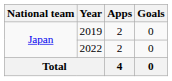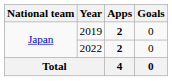(120, 31) normal -> (120, 31) bold
(120, 48) normal -> (120, 48) bold
